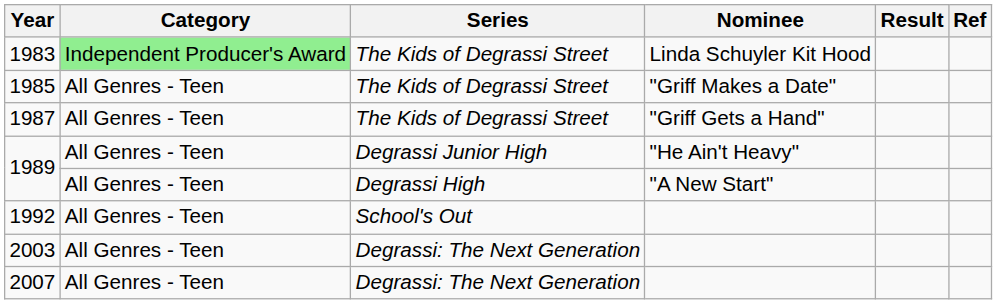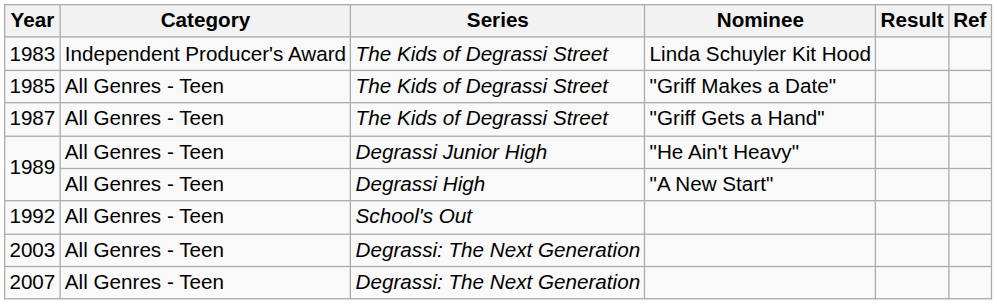(205, 53) lightgreen background -> (205, 53) no background
